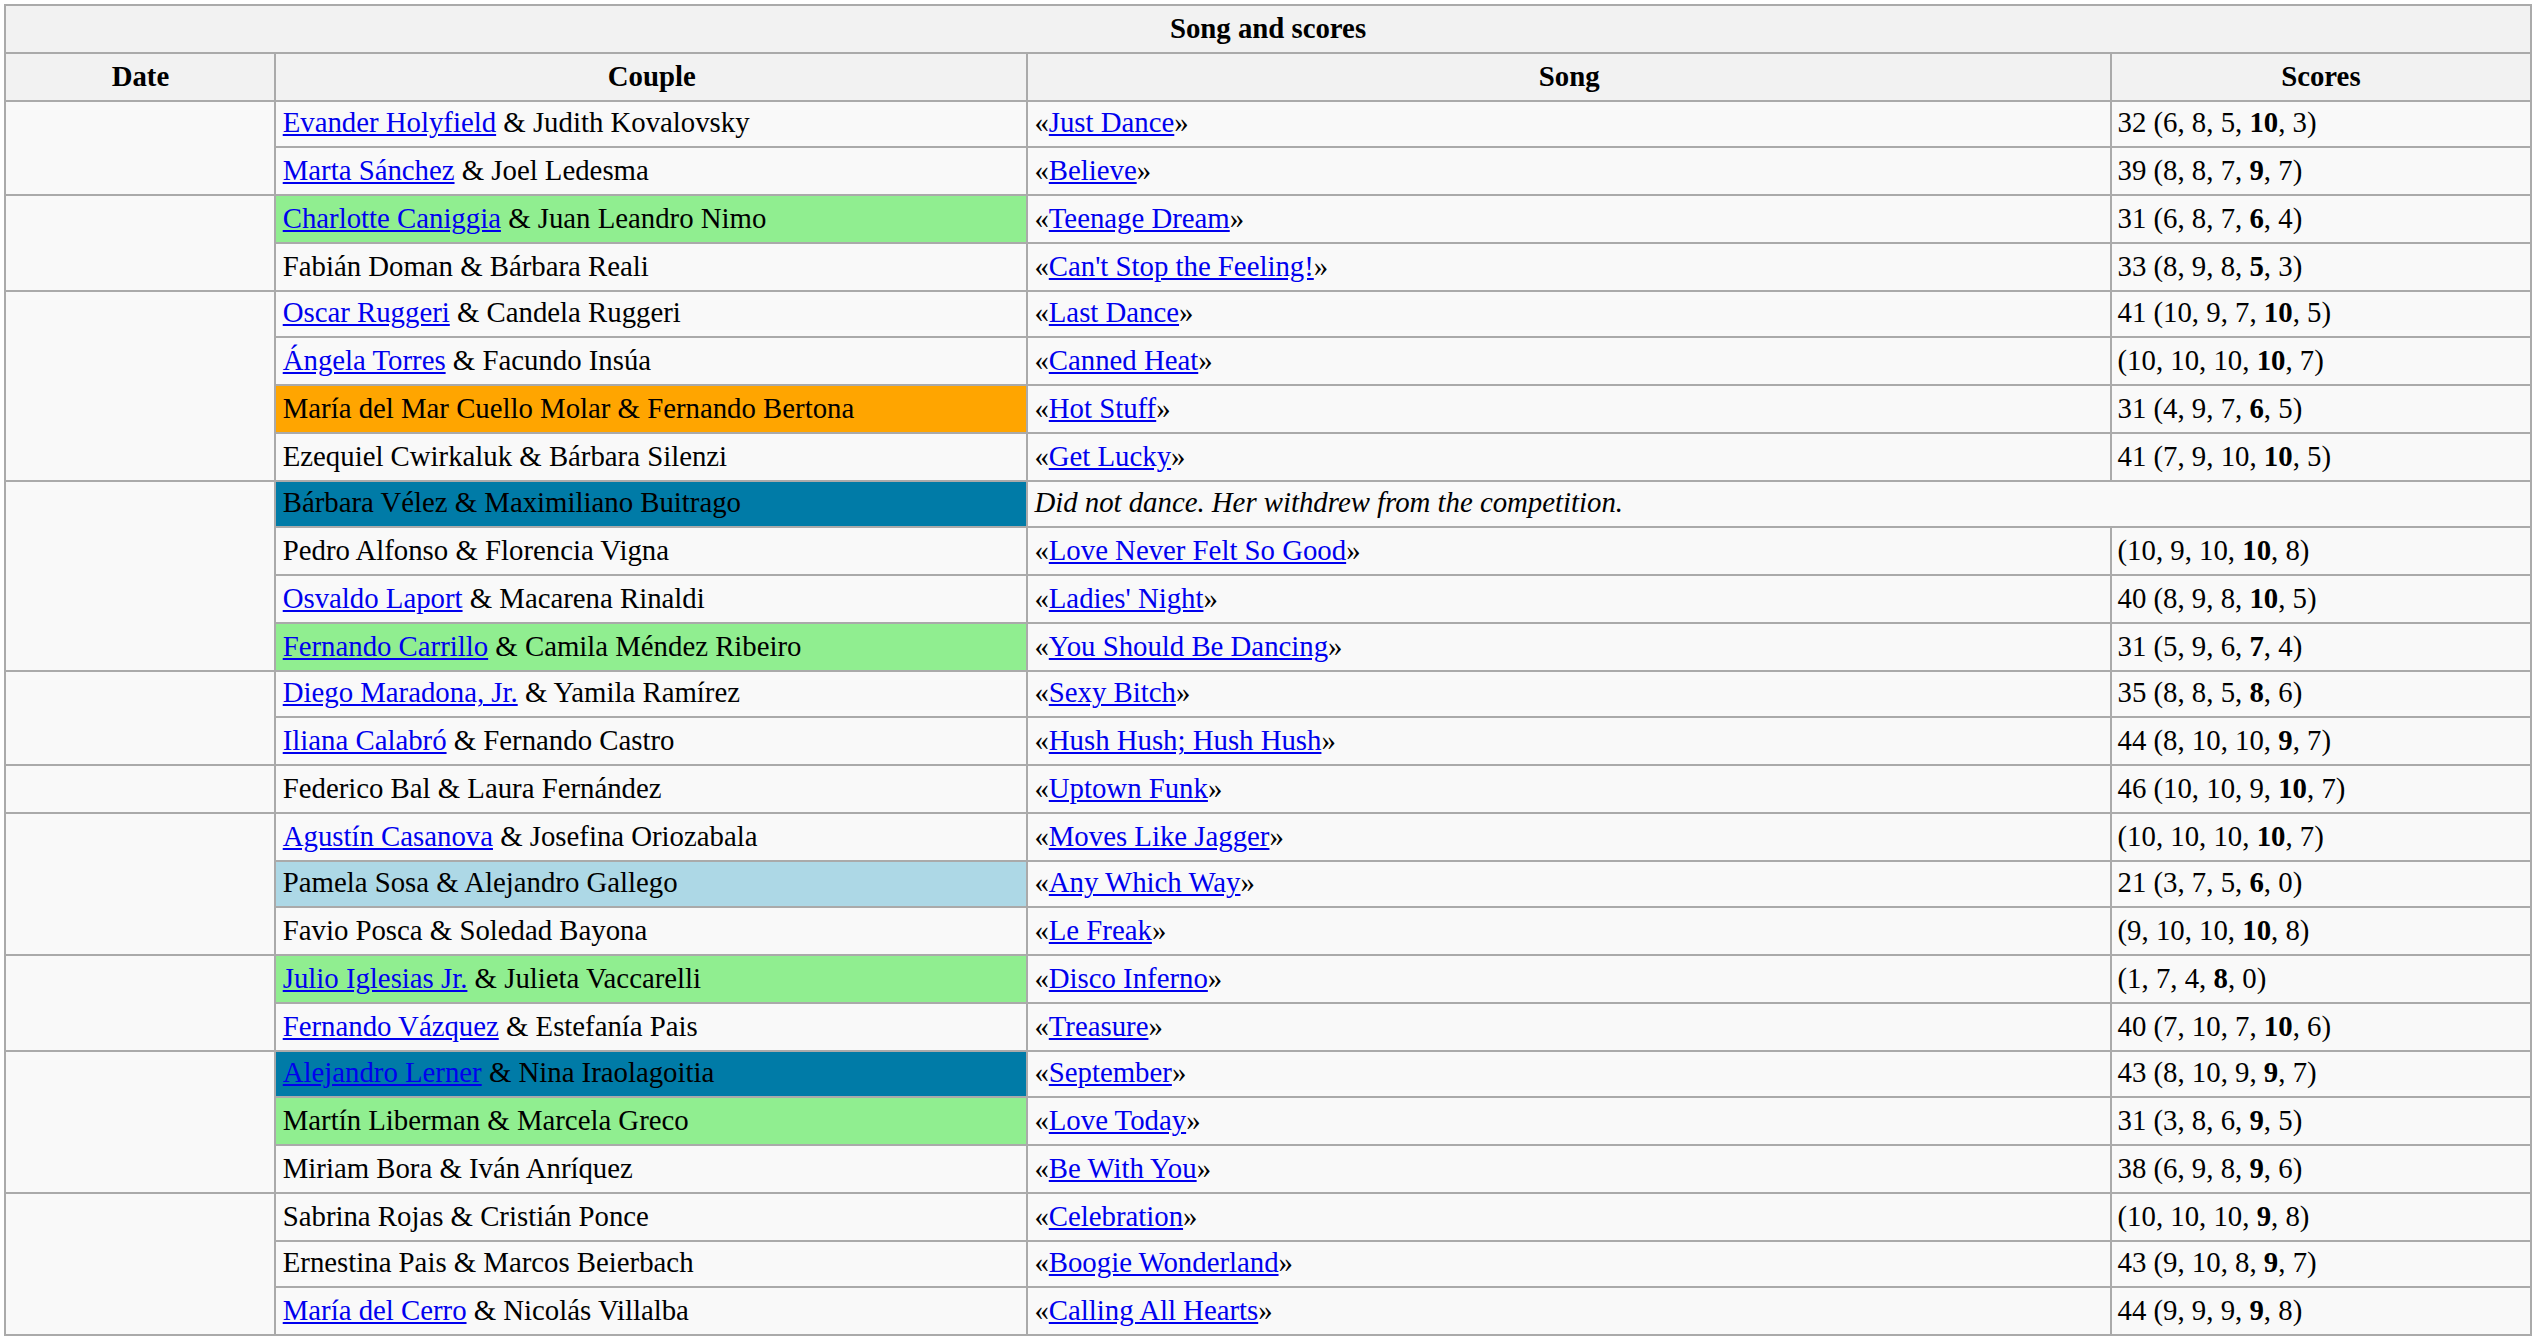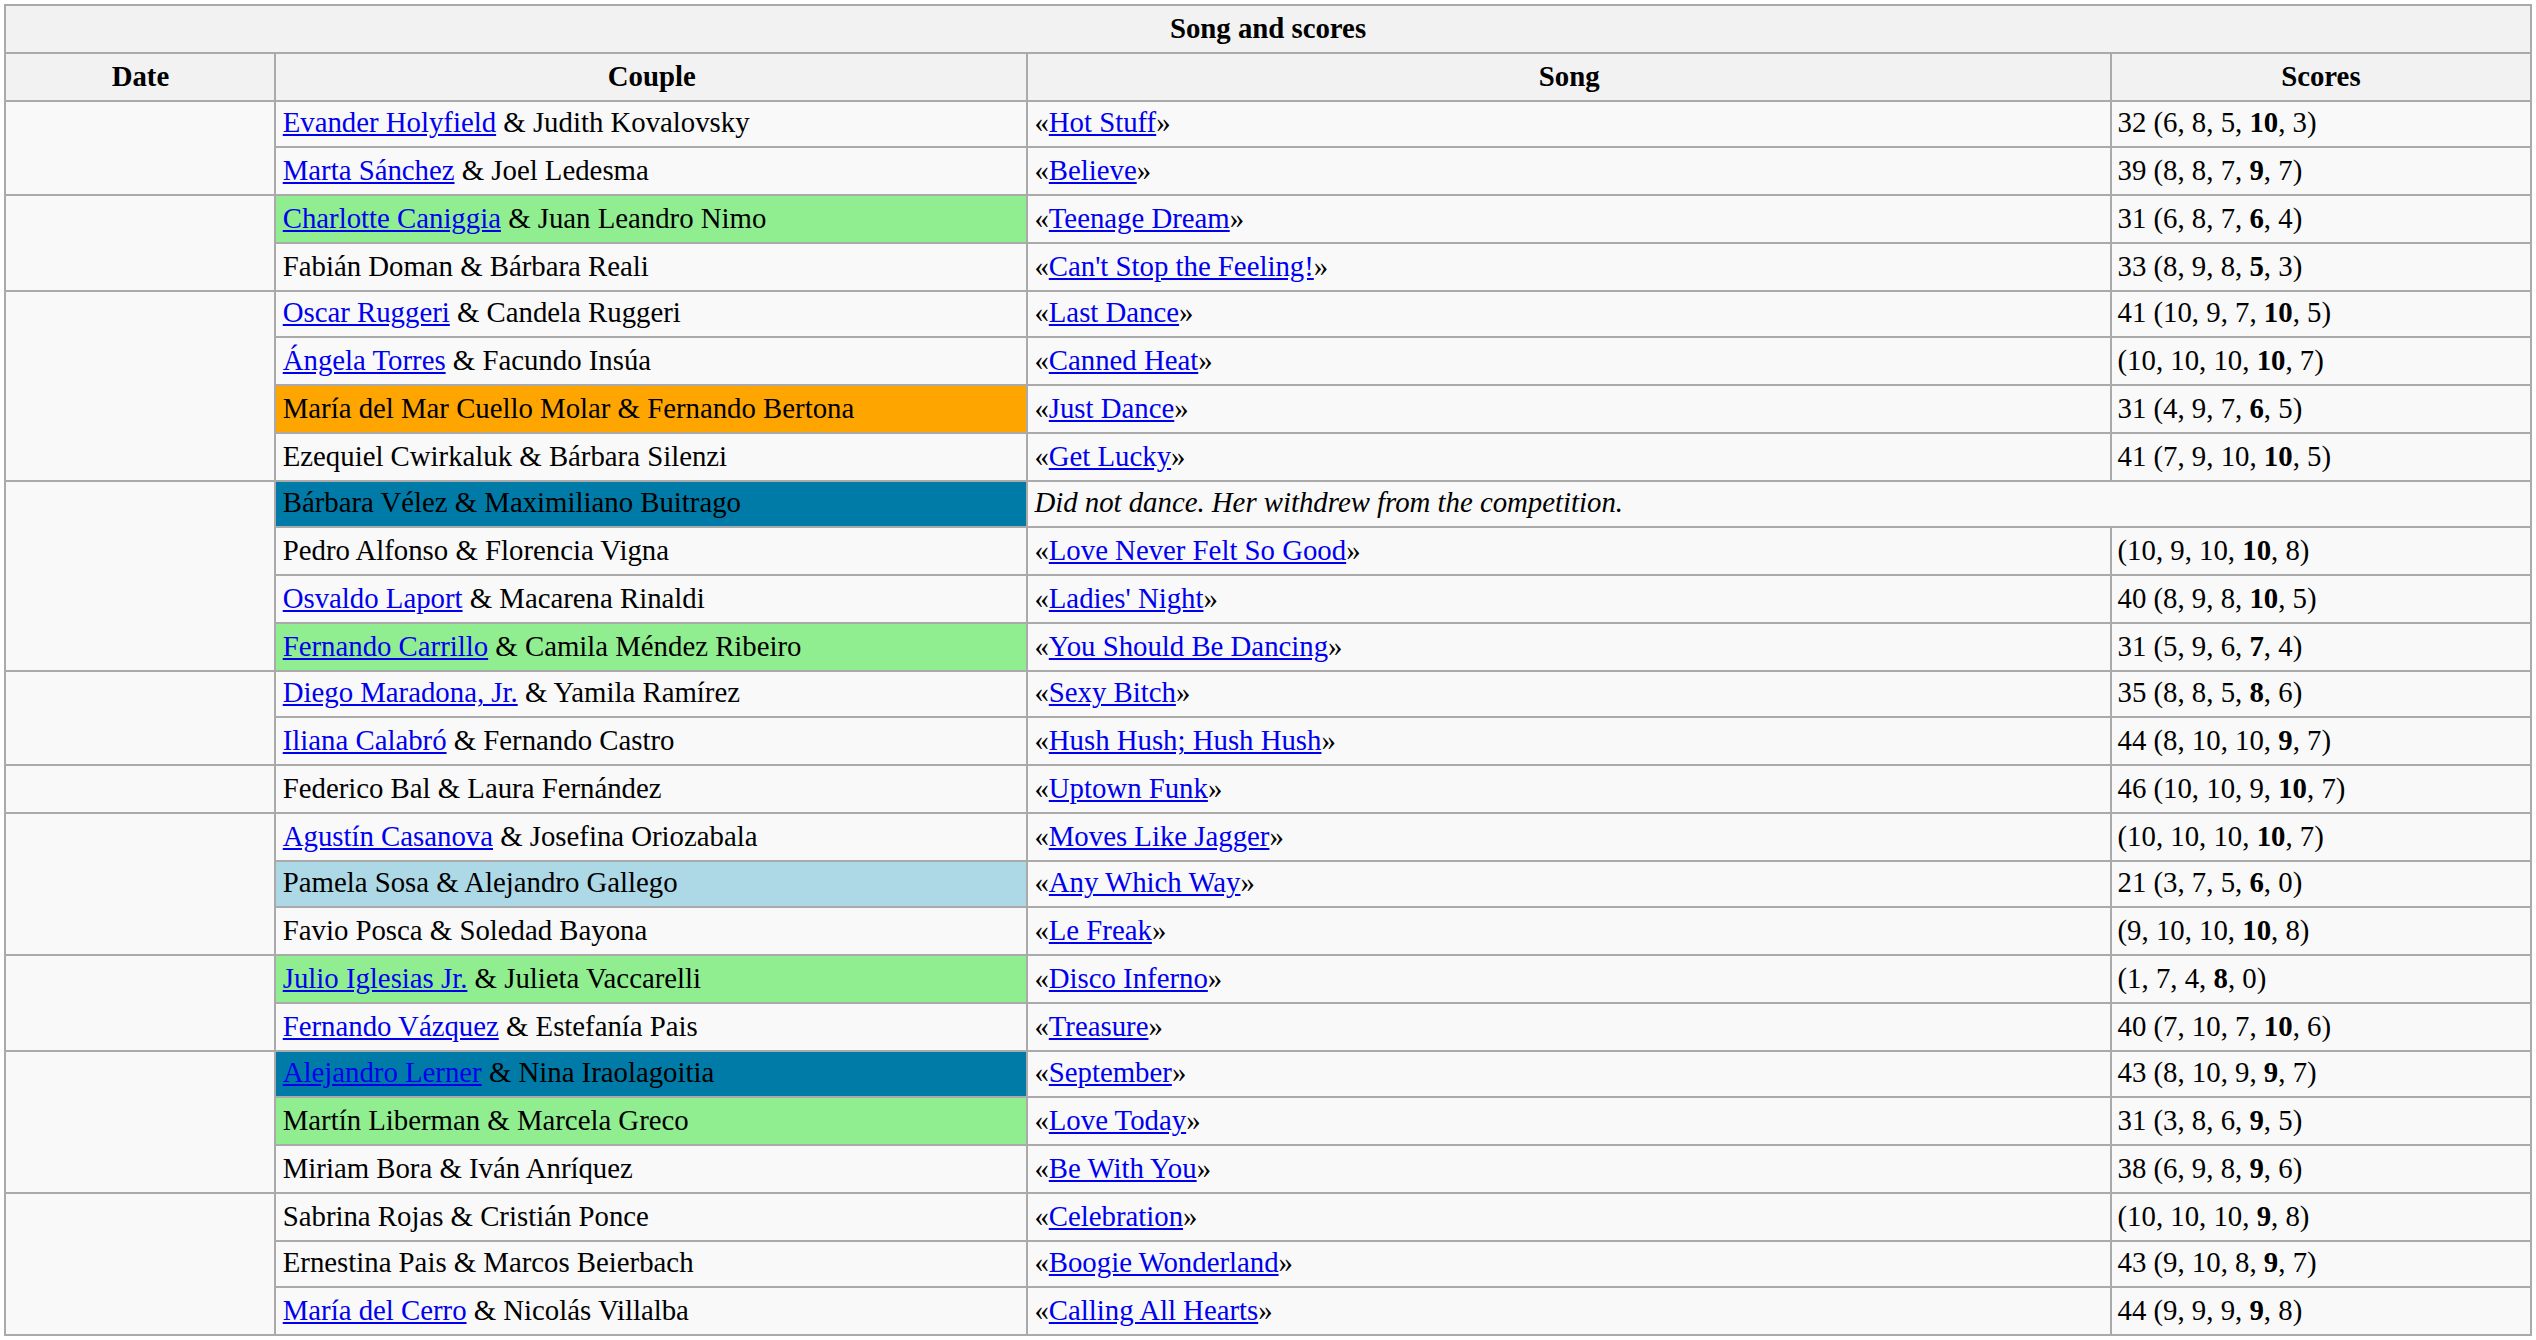(1112, 123) «Just Dance» -> (1102, 123) «Hot Stuff»
(1102, 408) «Hot Stuff» -> (1112, 408) «Just Dance»
